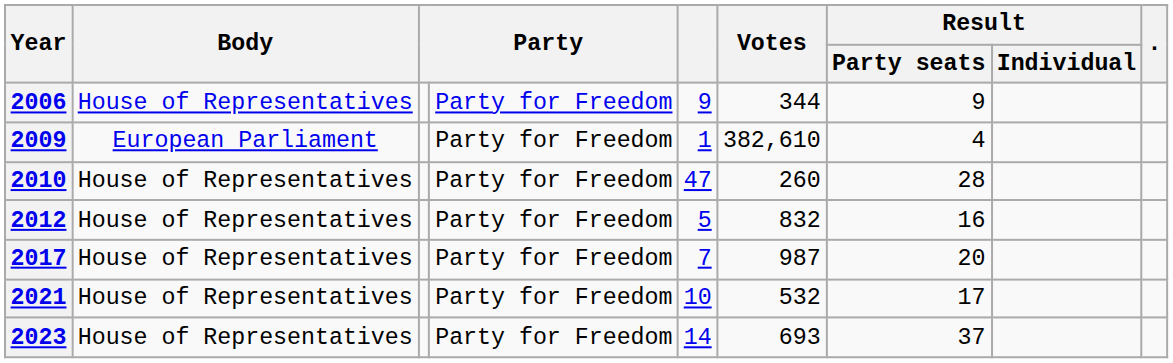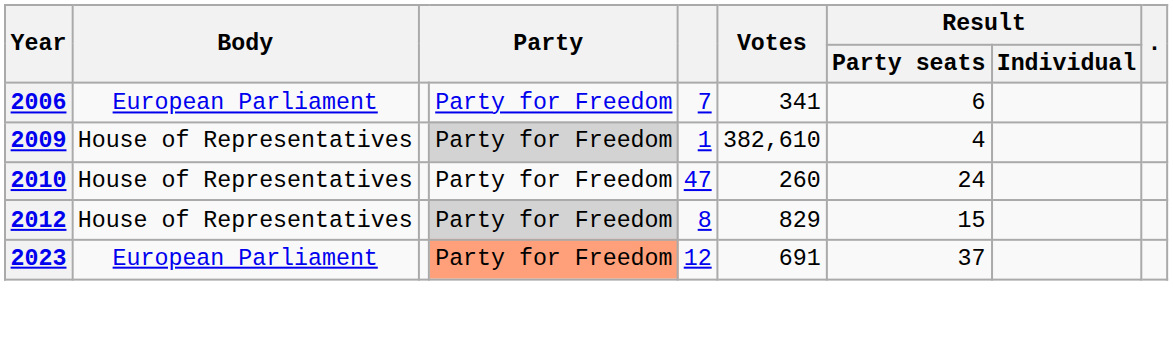(245, 102) House of Representatives -> (245, 102) European Parliament
(705, 102) 9 -> (705, 102) 7
(800, 102) 344 -> (800, 102) 341
(978, 102) 9 -> (978, 102) 6
(245, 142) European Parliament -> (245, 142) House of Representatives
(554, 142) no background -> (554, 142) lightgrey background
(971, 181) 28 -> (971, 181) 24
(554, 220) no background -> (554, 220) lightgrey background
(705, 220) 5 -> (705, 220) 8
(800, 220) 832 -> (800, 220) 829
(971, 220) 16 -> (971, 220) 15
- row: (39, 259)
- row: (39, 298)
(245, 337) House of Representatives -> (245, 259) European Parliament
(554, 337) no background -> (554, 259) lightsalmon background
(698, 337) 14 -> (698, 259) 12
(800, 337) 693 -> (800, 259) 691
